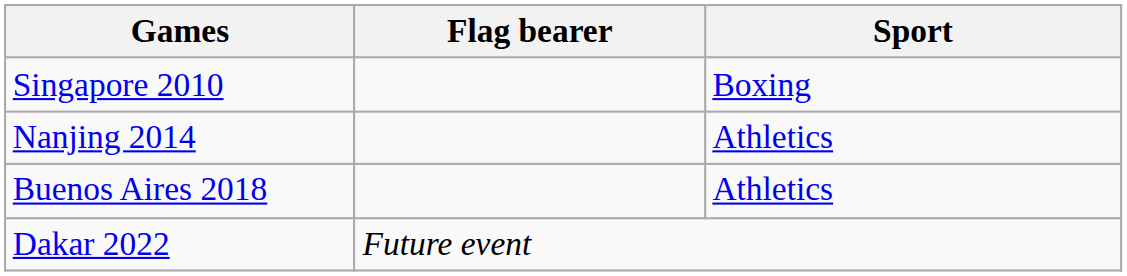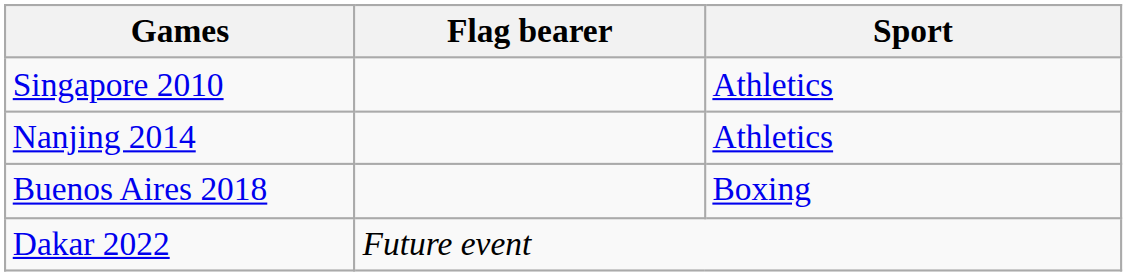(762, 84) Boxing -> (773, 84) Athletics
(773, 190) Athletics -> (762, 190) Boxing
